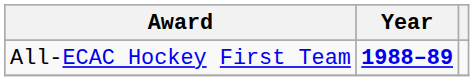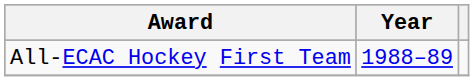(407, 58) bold -> (407, 58) normal
